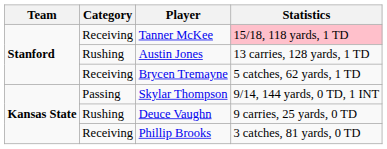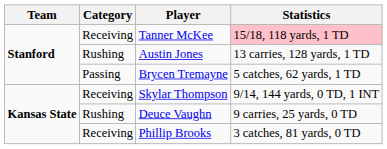(108, 74) Receiving -> (101, 74) Passing
(101, 94) Passing -> (108, 94) Receiving
